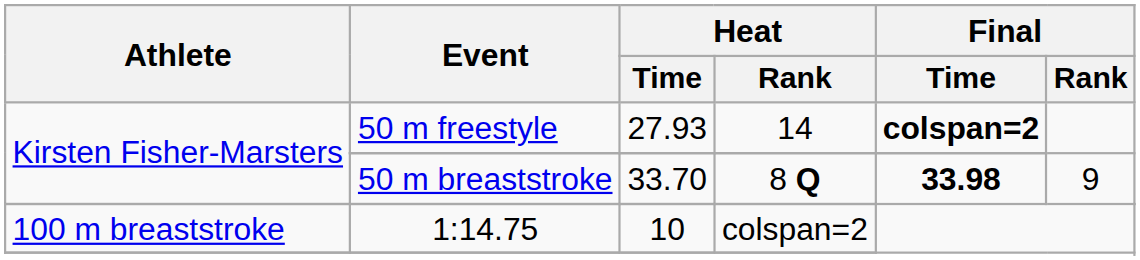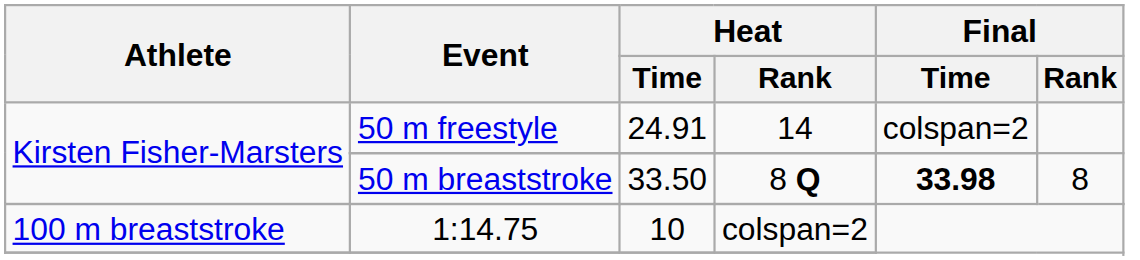(667, 128) 27.93 -> (667, 128) 24.91
(961, 128) bold -> (956, 128) normal
(667, 179) 33.70 -> (667, 179) 33.50
(1091, 179) 9 -> (1080, 179) 8
